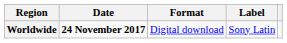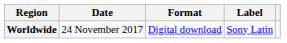(103, 29) bold -> (102, 29) normal
